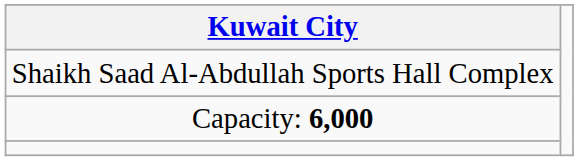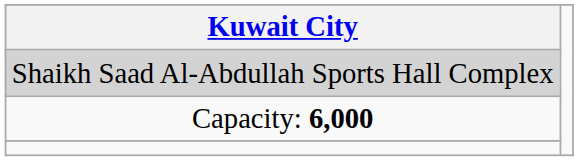(283, 72) no background -> (283, 72) lightgrey background
